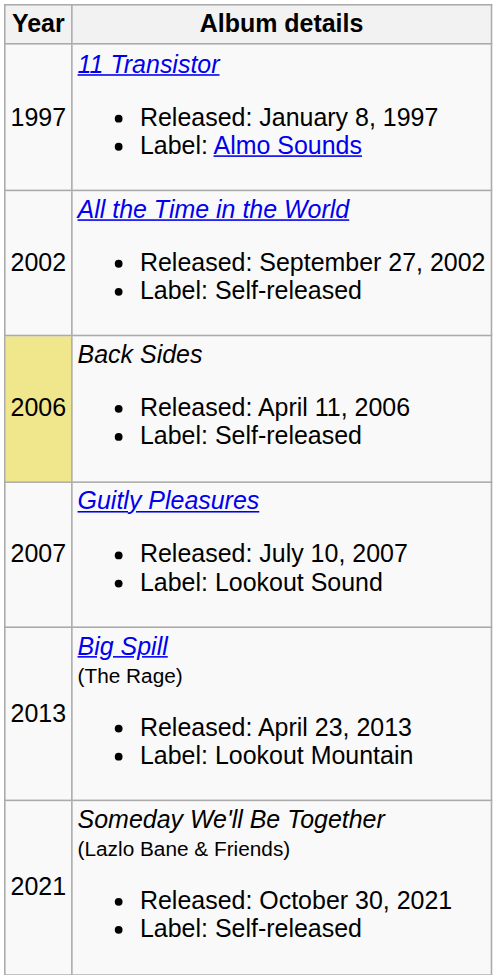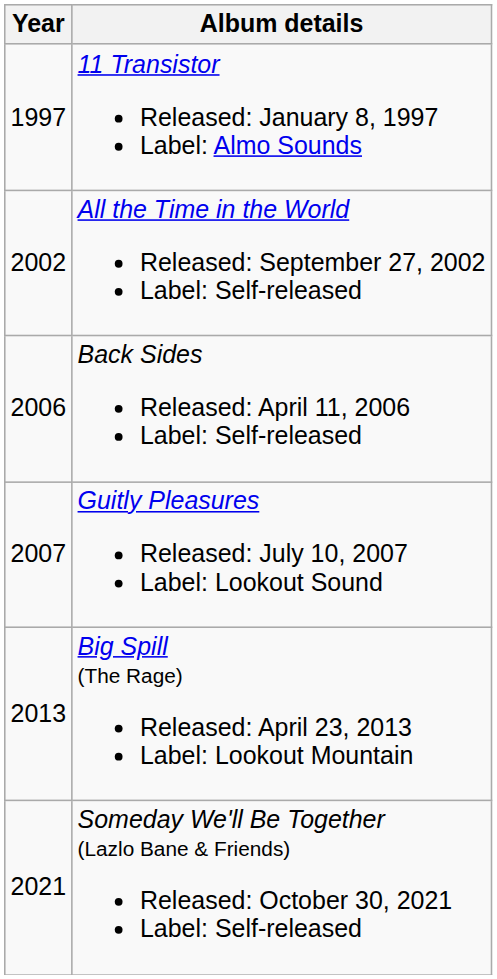(38, 408) khaki background -> (38, 408) no background
